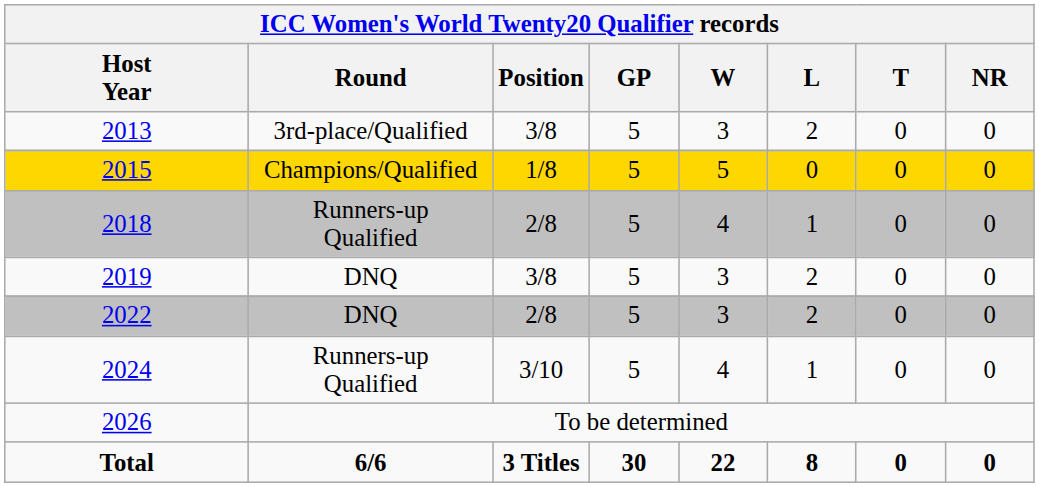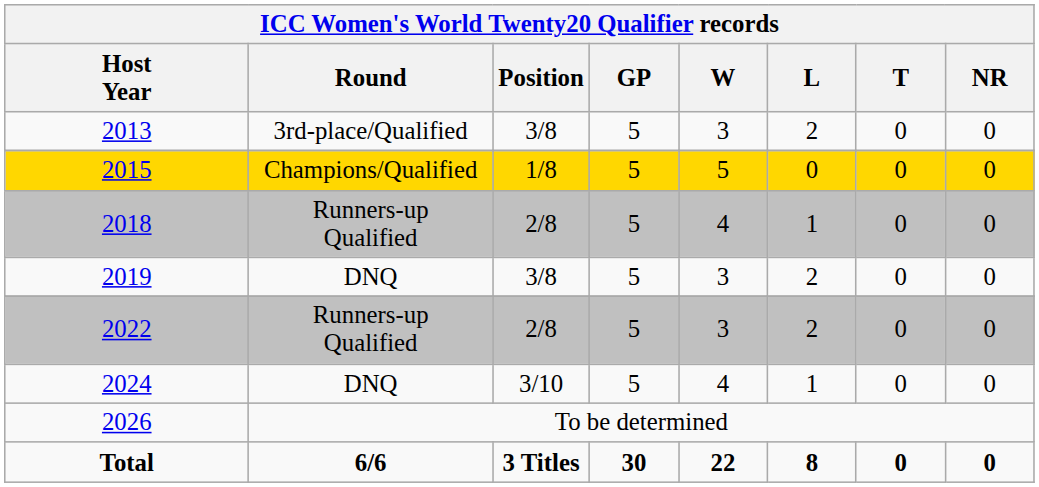(371, 315) DNQ -> (371, 329) Runners-up Qualified
(371, 369) Runners-up Qualified -> (371, 383) DNQ
